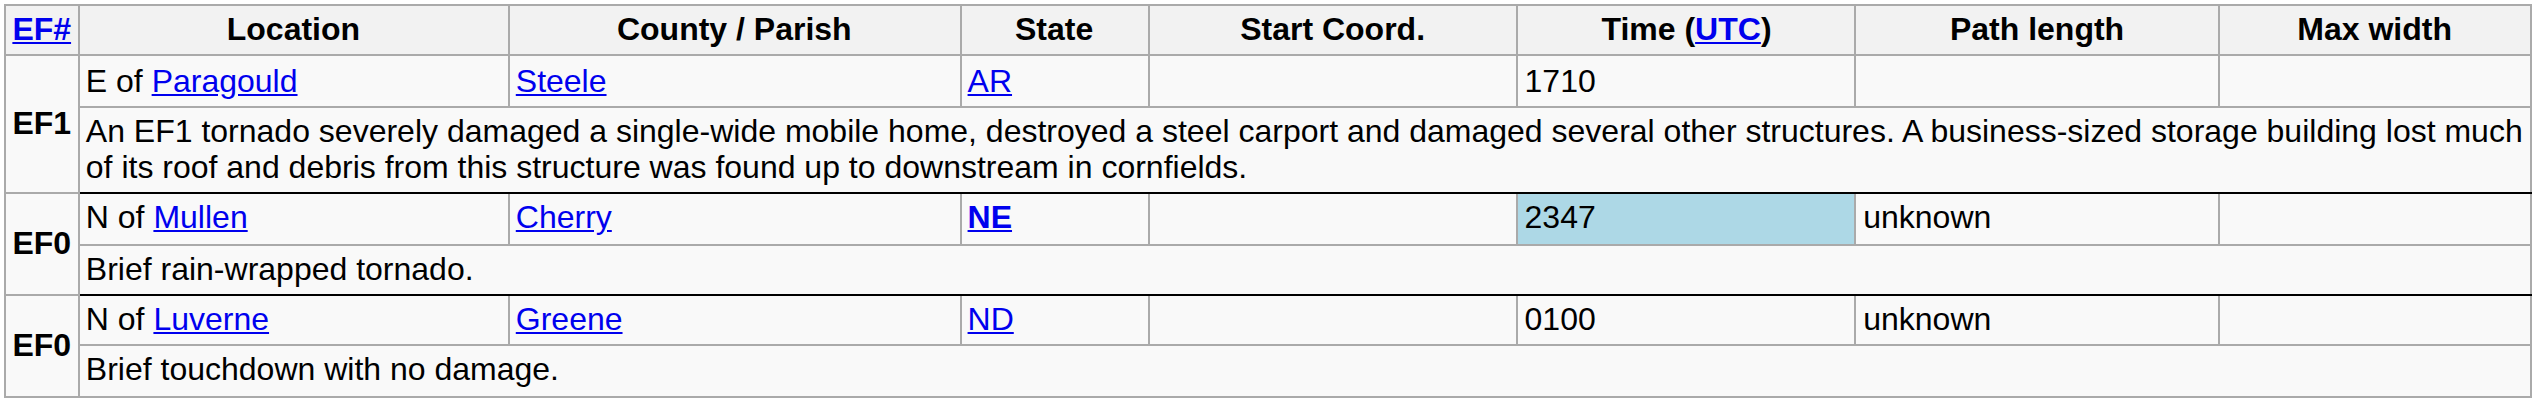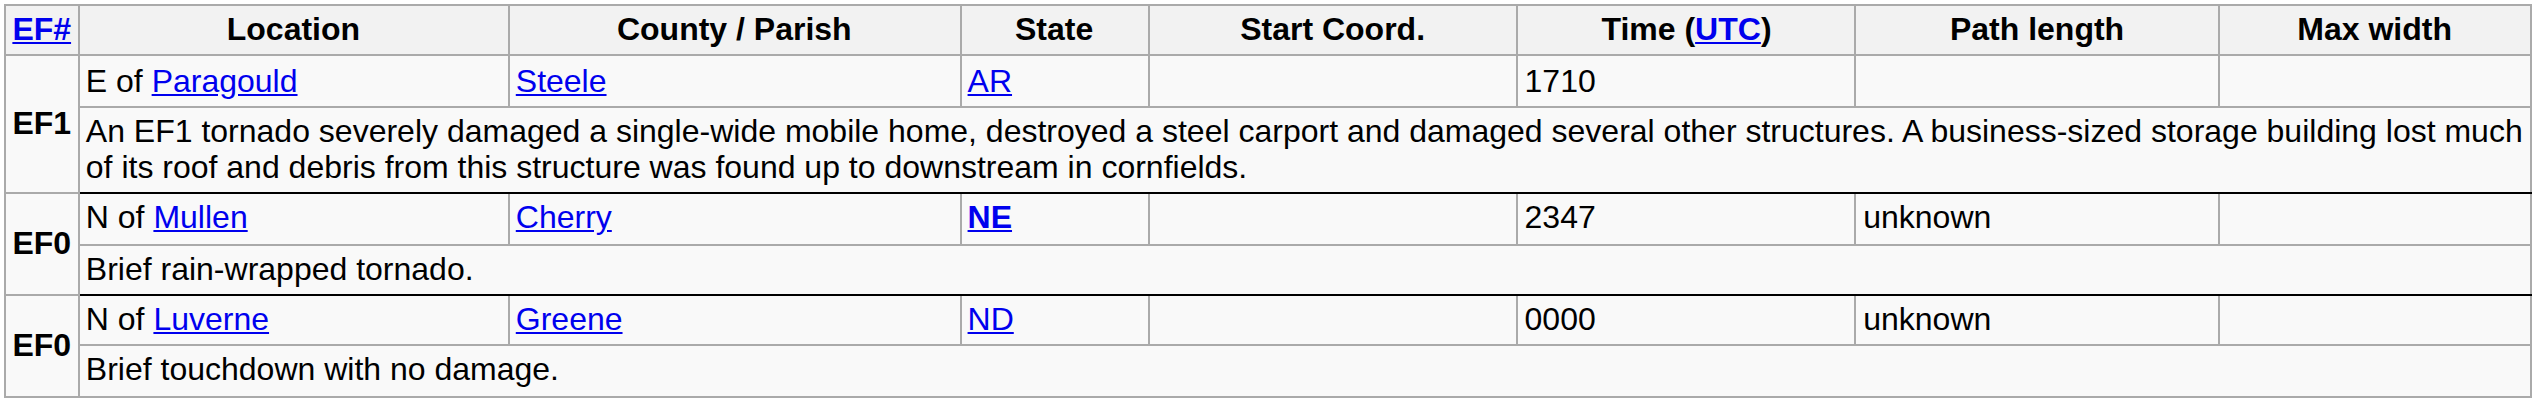(1560, 218) lightblue background -> (1560, 218) no background
(1560, 319) 0100 -> (1560, 319) 0000
